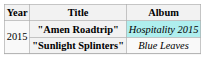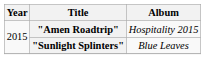(164, 29) paleturquoise background -> (164, 29) no background
